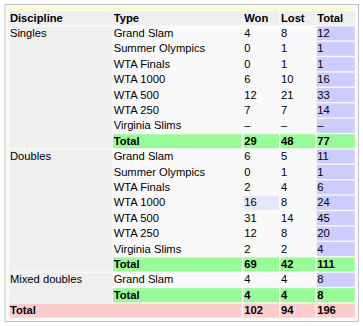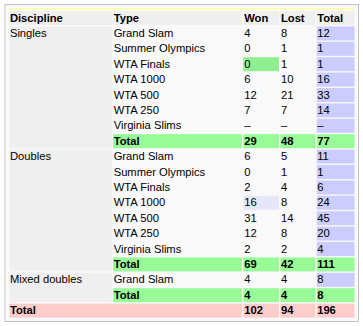(247, 64) no background -> (247, 64) lightgreen background
